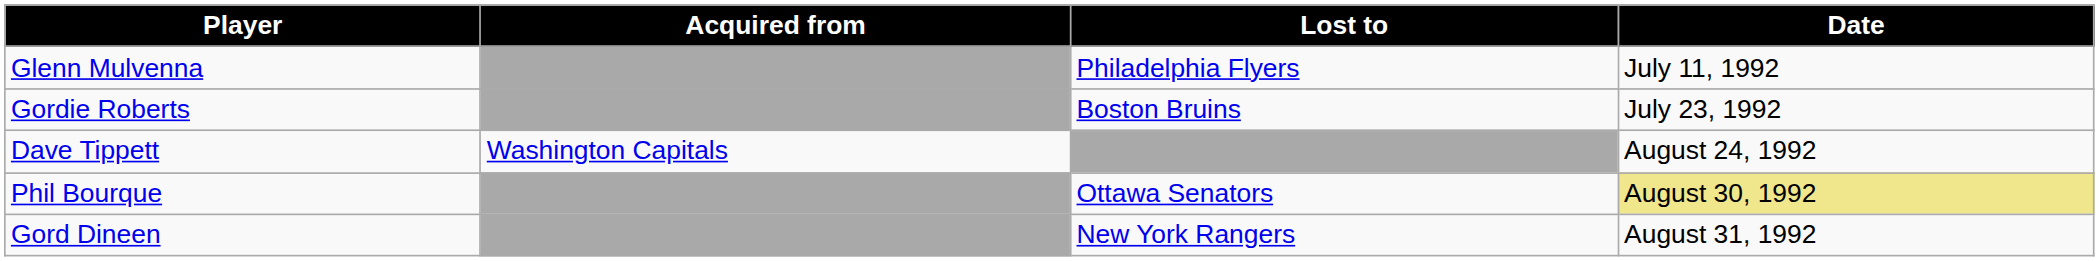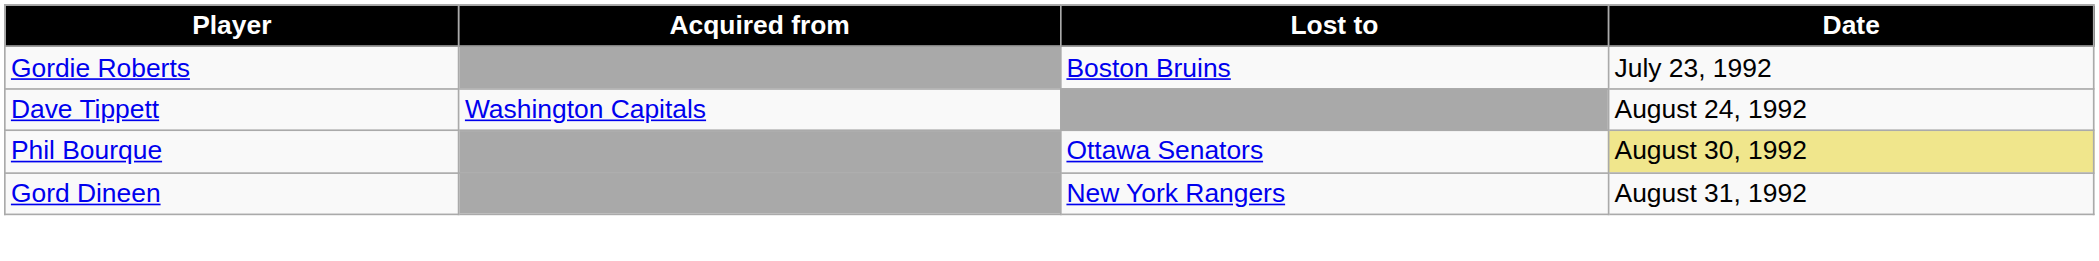- row: (107, 67)
